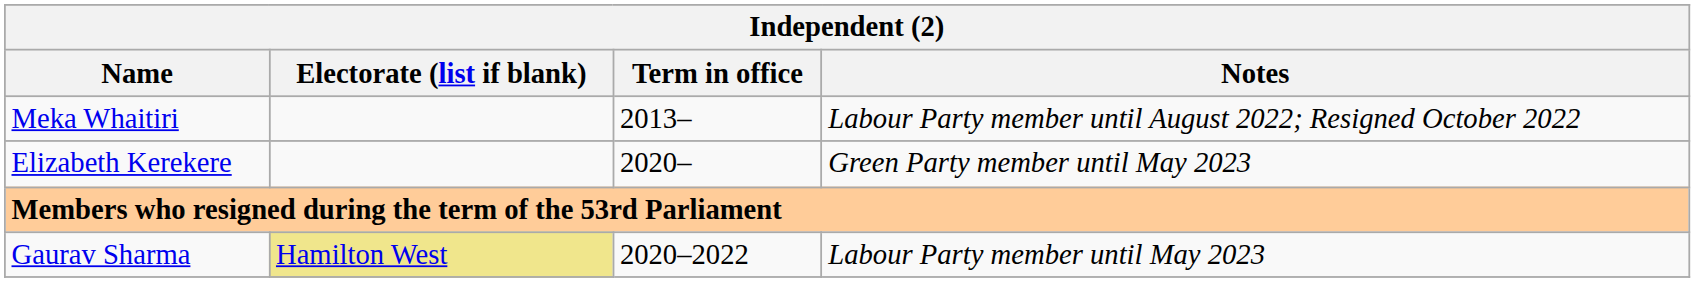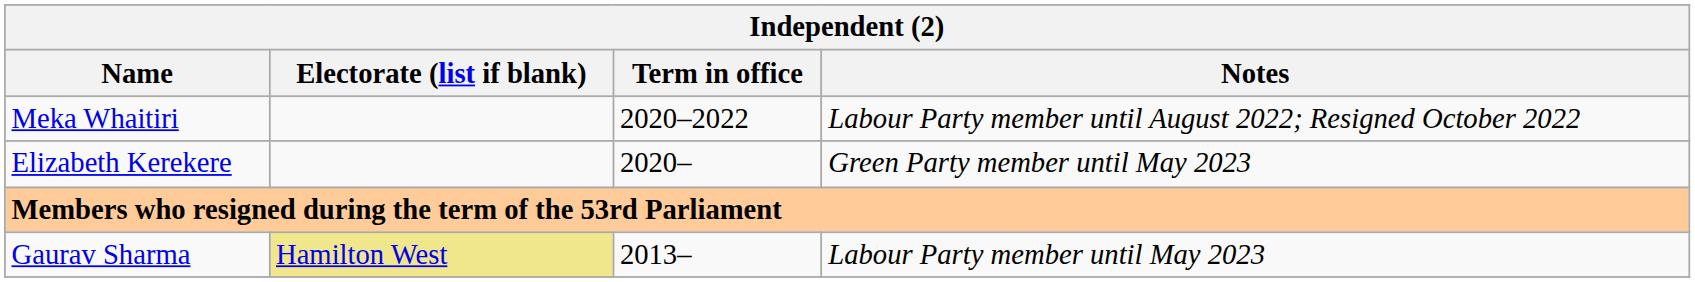(656, 118) 2013– -> (684, 118) 2020–2022
(684, 254) 2020–2022 -> (656, 254) 2013–
